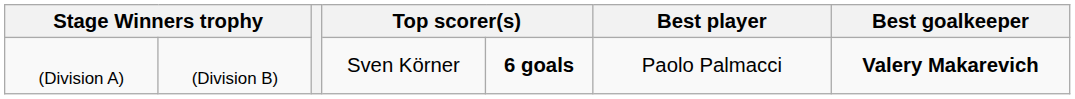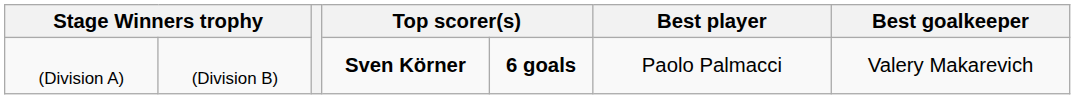(403, 65) normal -> (405, 65) bold
(951, 65) bold -> (951, 65) normal
